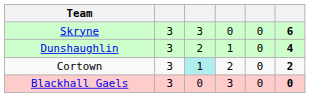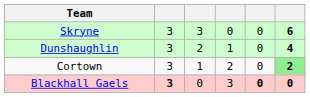(200, 66) paleturquoise background -> (200, 66) no background
(290, 66) no background -> (290, 66) lightgreen background
(170, 84) normal -> (170, 84) bold
(260, 84) normal -> (260, 84) bold
